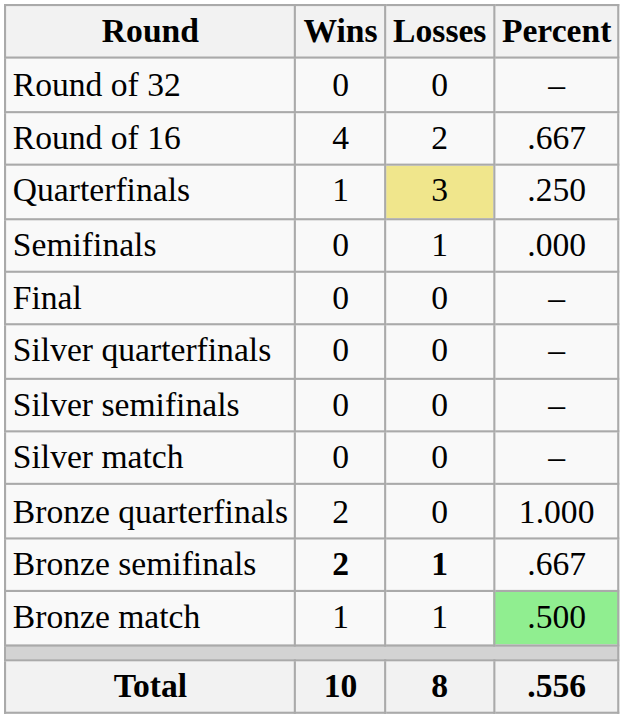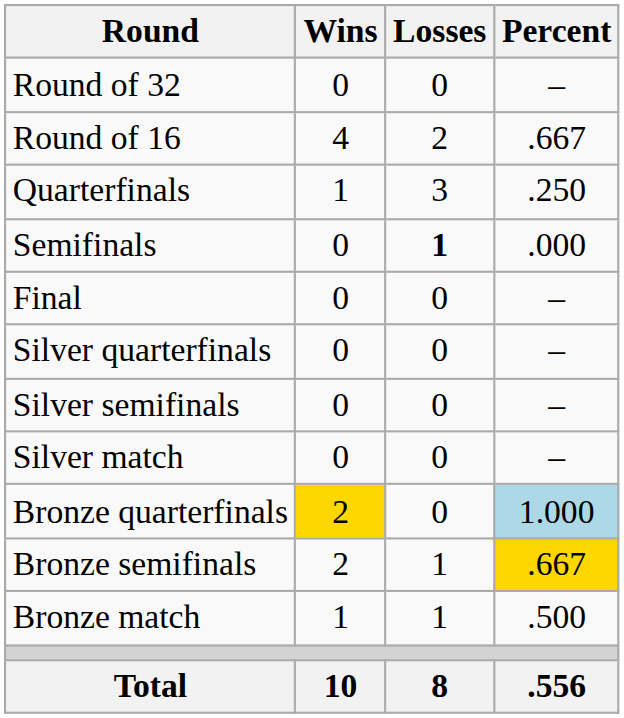(440, 191) khaki background -> (440, 191) no background
(440, 244) normal -> (440, 244) bold
(341, 510) no background -> (341, 510) gold background
(557, 510) no background -> (557, 510) lightblue background
(341, 564) bold -> (341, 564) normal
(440, 564) bold -> (440, 564) normal
(557, 564) no background -> (557, 564) gold background
(557, 617) lightgreen background -> (557, 617) no background
